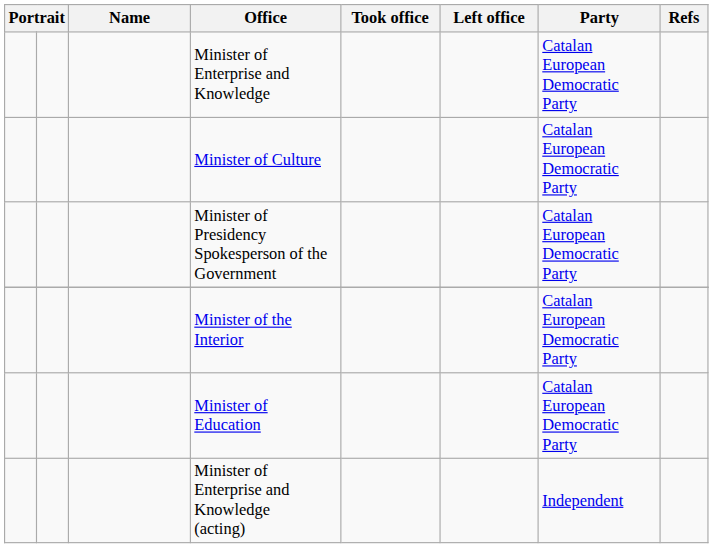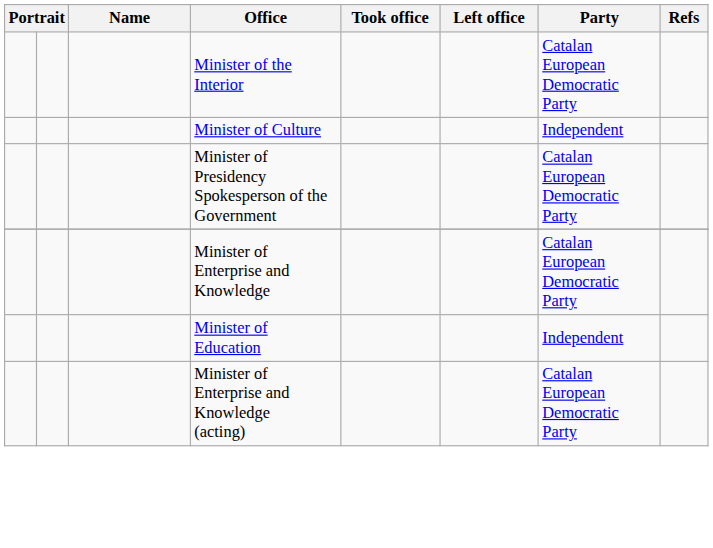rows swapped: (242, 74) <-> (243, 330)
(581, 159) Catalan European Democratic Party -> (583, 130) Independent
(581, 415) Catalan European Democratic Party -> (583, 337) Independent
(583, 500) Independent -> (581, 403) Catalan European Democratic Party
